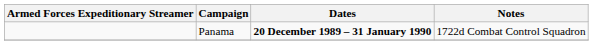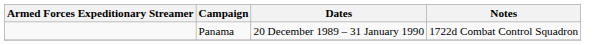(342, 31) bold -> (339, 31) normal
